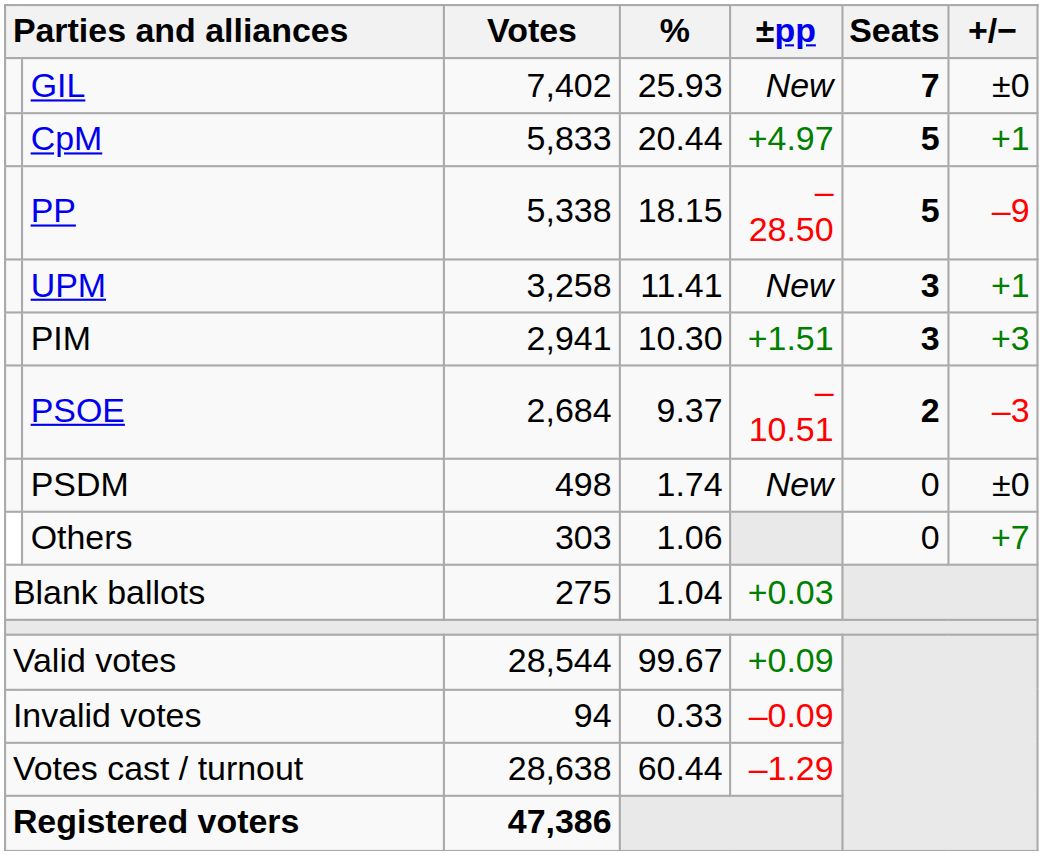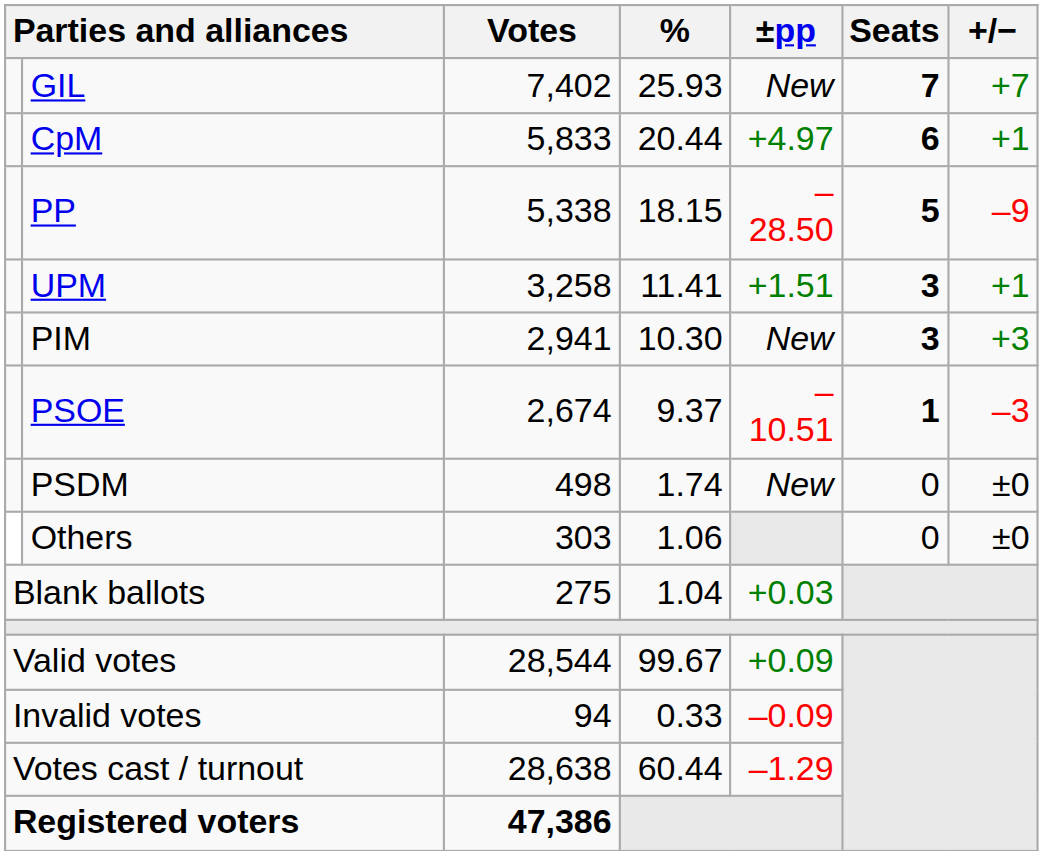(1011, 85) ±0 -> (1010, 85) +7
(930, 138) 5 -> (930, 138) 6
(800, 284) New -> (791, 284) +1.51
(791, 338) +1.51 -> (800, 338) New
(569, 411) 2,684 -> (569, 411) 2,674
(930, 411) 2 -> (930, 411) 1
(1010, 538) +7 -> (1011, 538) ±0
